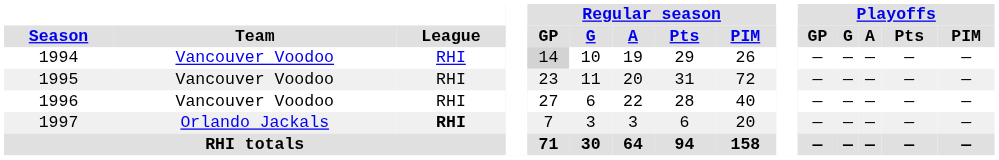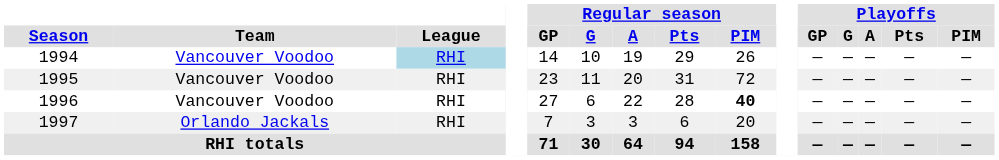(451, 58) no background -> (451, 58) lightblue background
(549, 58) lightgrey background -> (549, 58) no background
(745, 101) normal -> (745, 101) bold
(451, 123) bold -> (451, 123) normal
